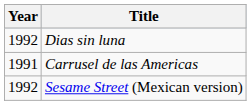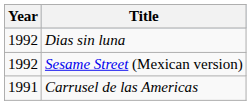rows swapped: (121, 64) <-> (144, 87)
